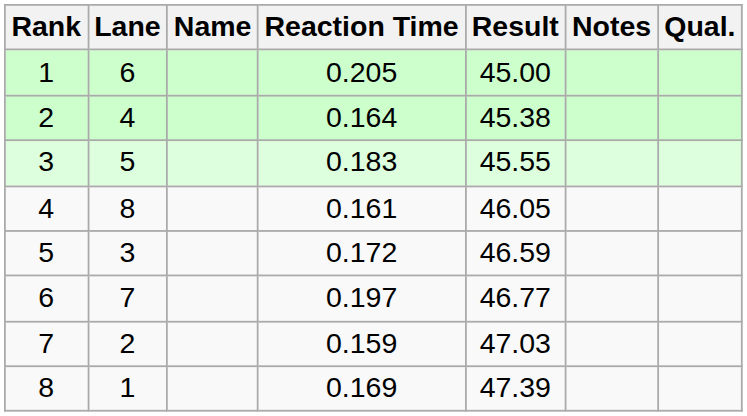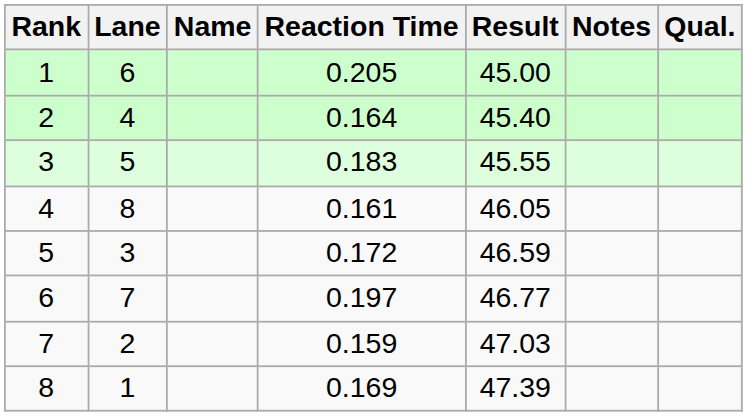(515, 117) 45.38 -> (515, 117) 45.40
